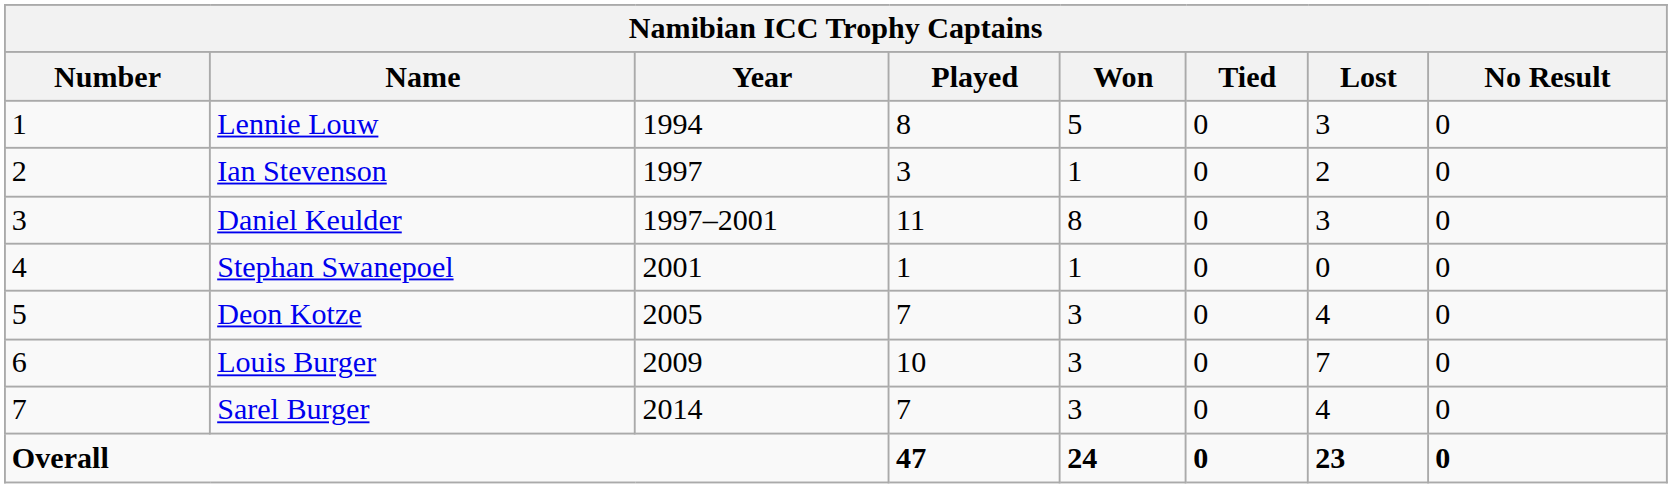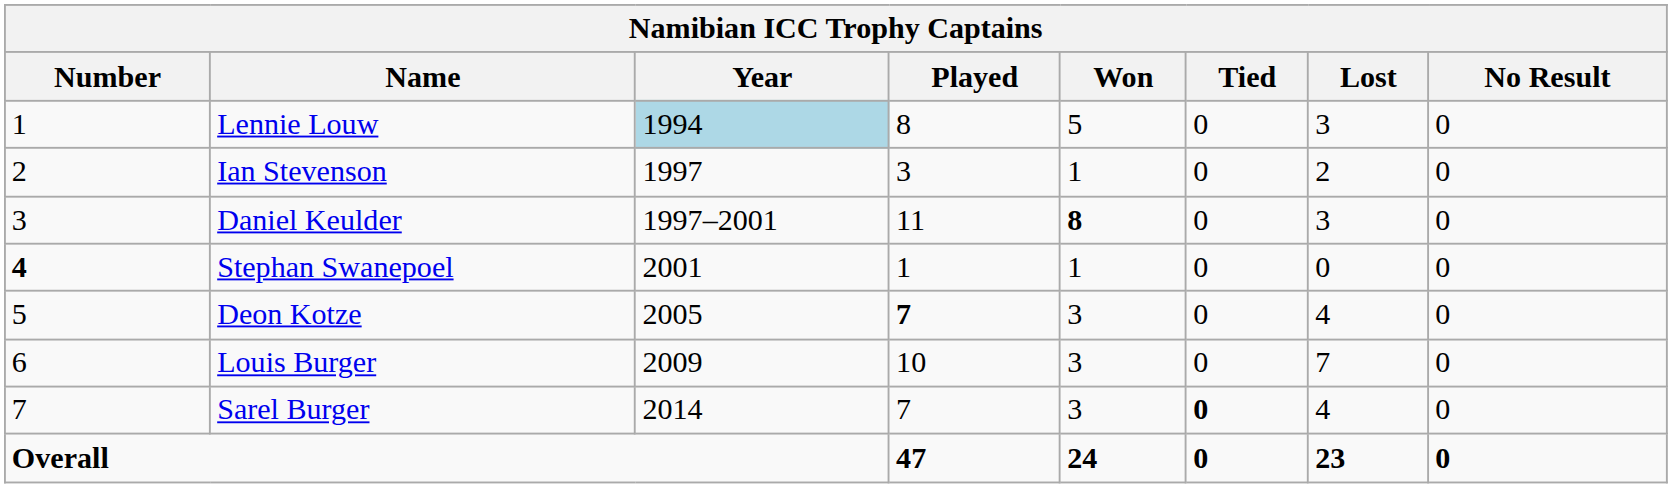(673, 123) no background -> (673, 123) lightblue background
(1075, 219) normal -> (1075, 219) bold
(19, 266) normal -> (19, 266) bold
(904, 314) normal -> (904, 314) bold
(1201, 409) normal -> (1201, 409) bold
